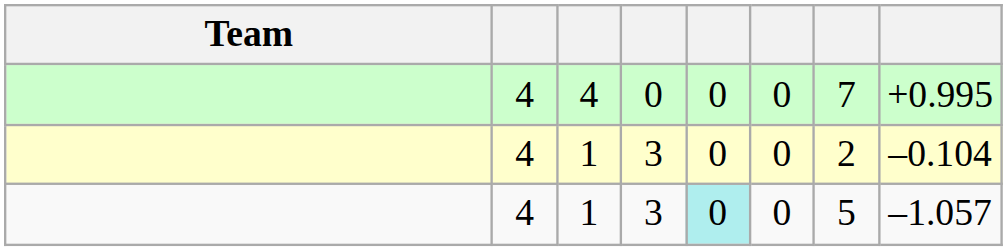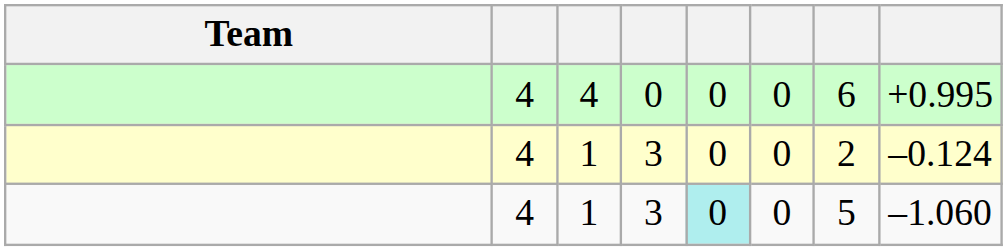(846, 93) 7 -> (846, 93) 6
(940, 153) –0.104 -> (940, 153) –0.124
(940, 213) –1.057 -> (940, 213) –1.060
